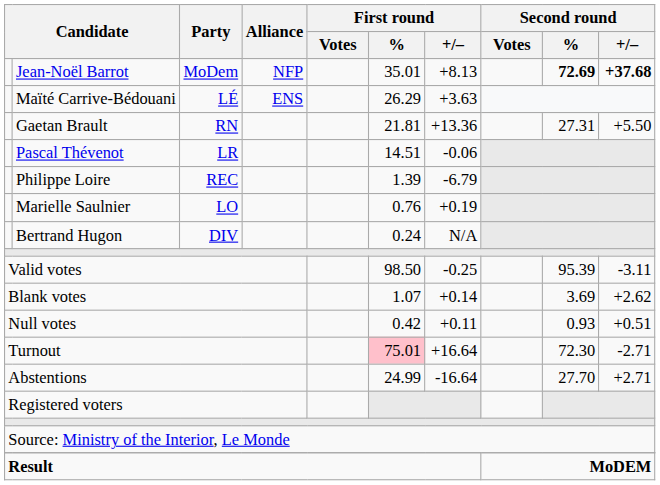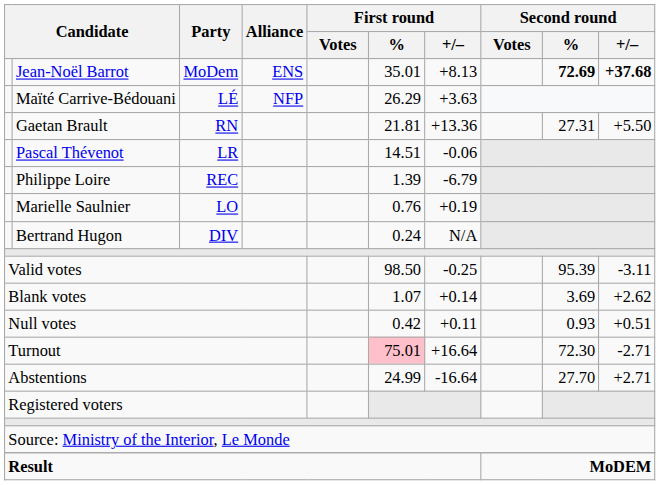(288, 72) NFP -> (288, 72) ENS
(288, 99) ENS -> (288, 99) NFP
